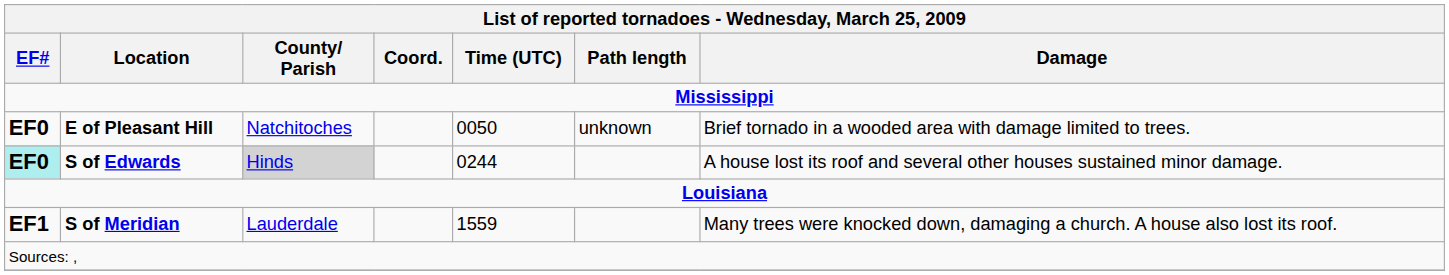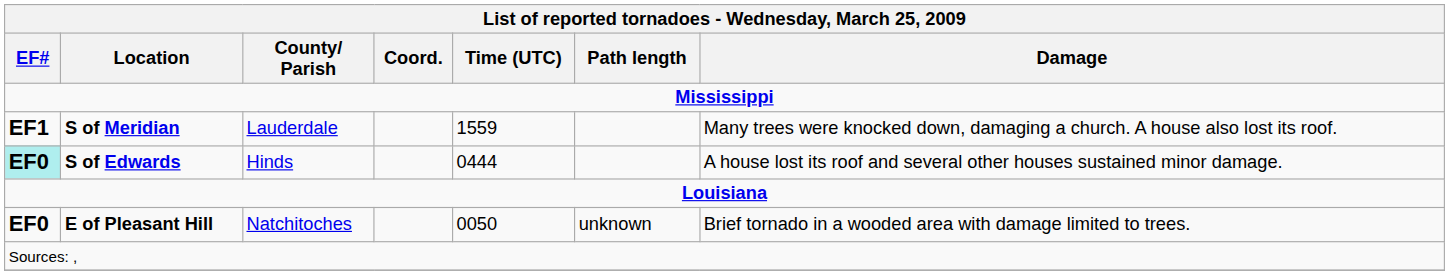rows swapped: (122, 224) <-> (139, 128)
(270, 162) lightgrey background -> (270, 162) no background
(477, 162) 0244 -> (477, 162) 0444
